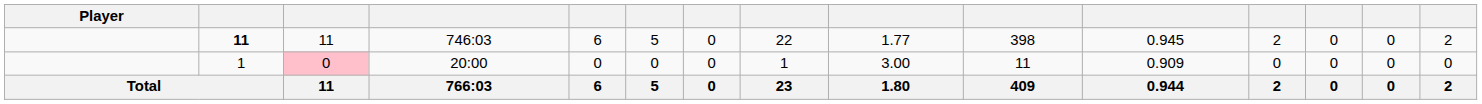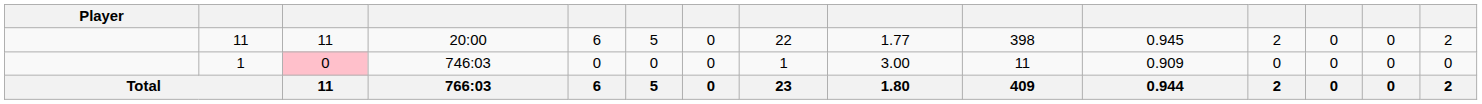(241, 39) bold -> (241, 39) normal
(469, 39) 746:03 -> (468, 39) 20:00
(469, 63) 20:00 -> (468, 63) 746:03
